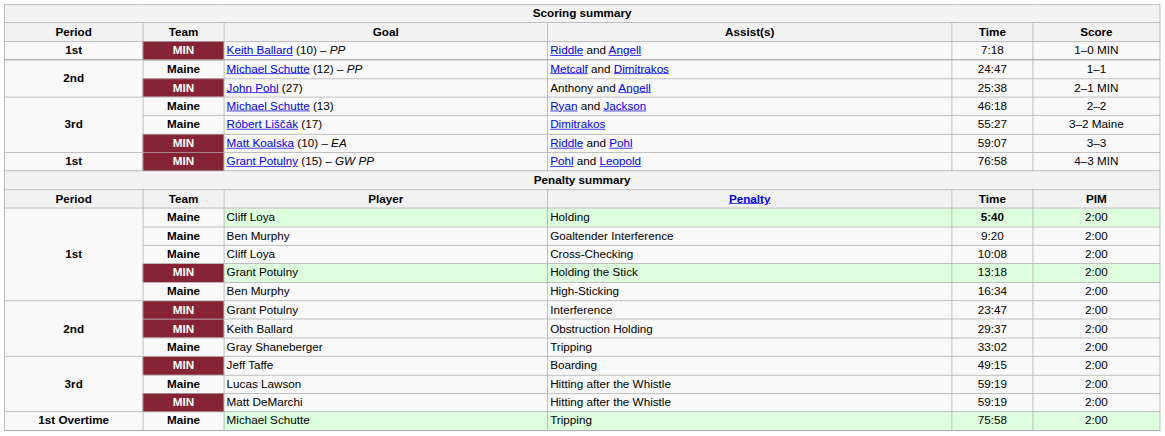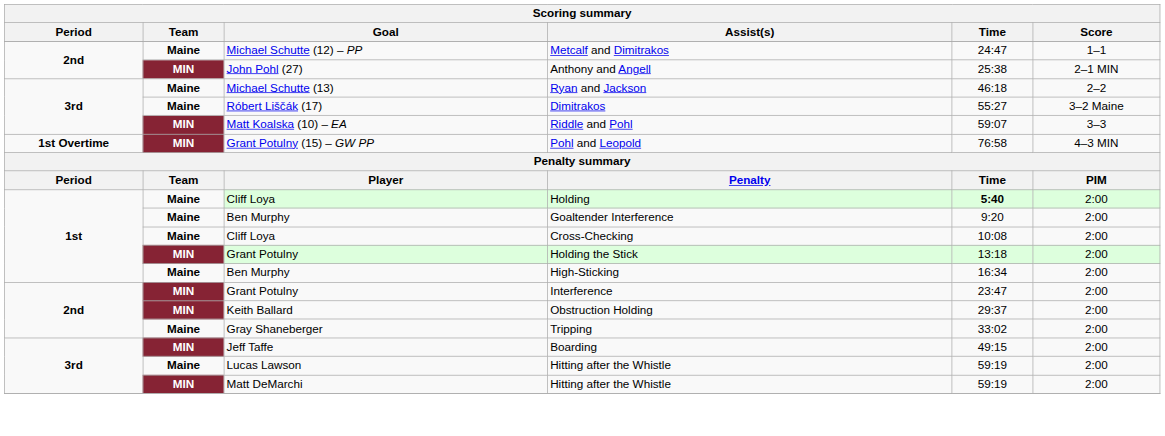- row: (286, 50)
(74, 161) 1st -> (74, 143) 1st Overtime
- row: (268, 421)
